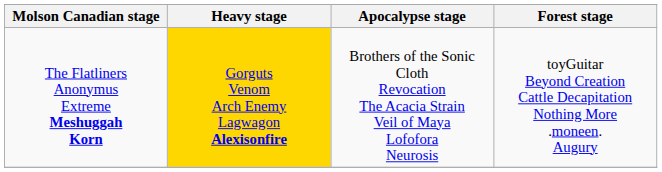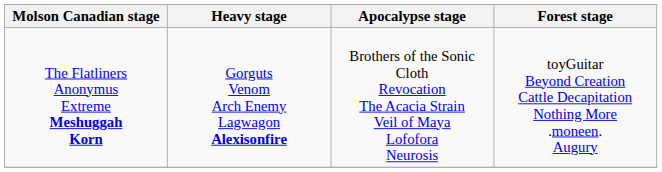(249, 105) gold background -> (249, 105) no background
